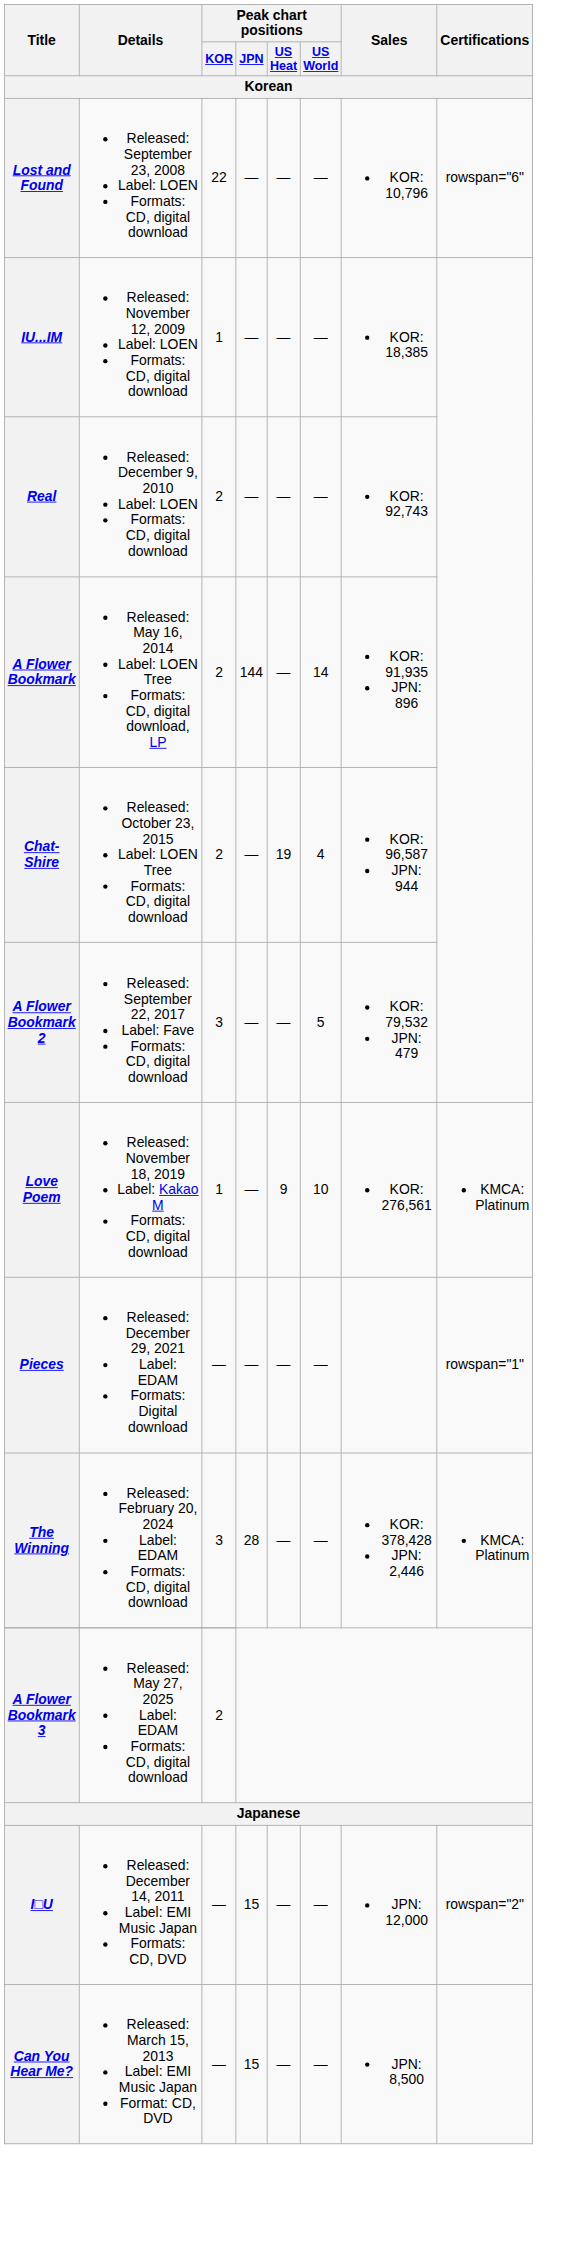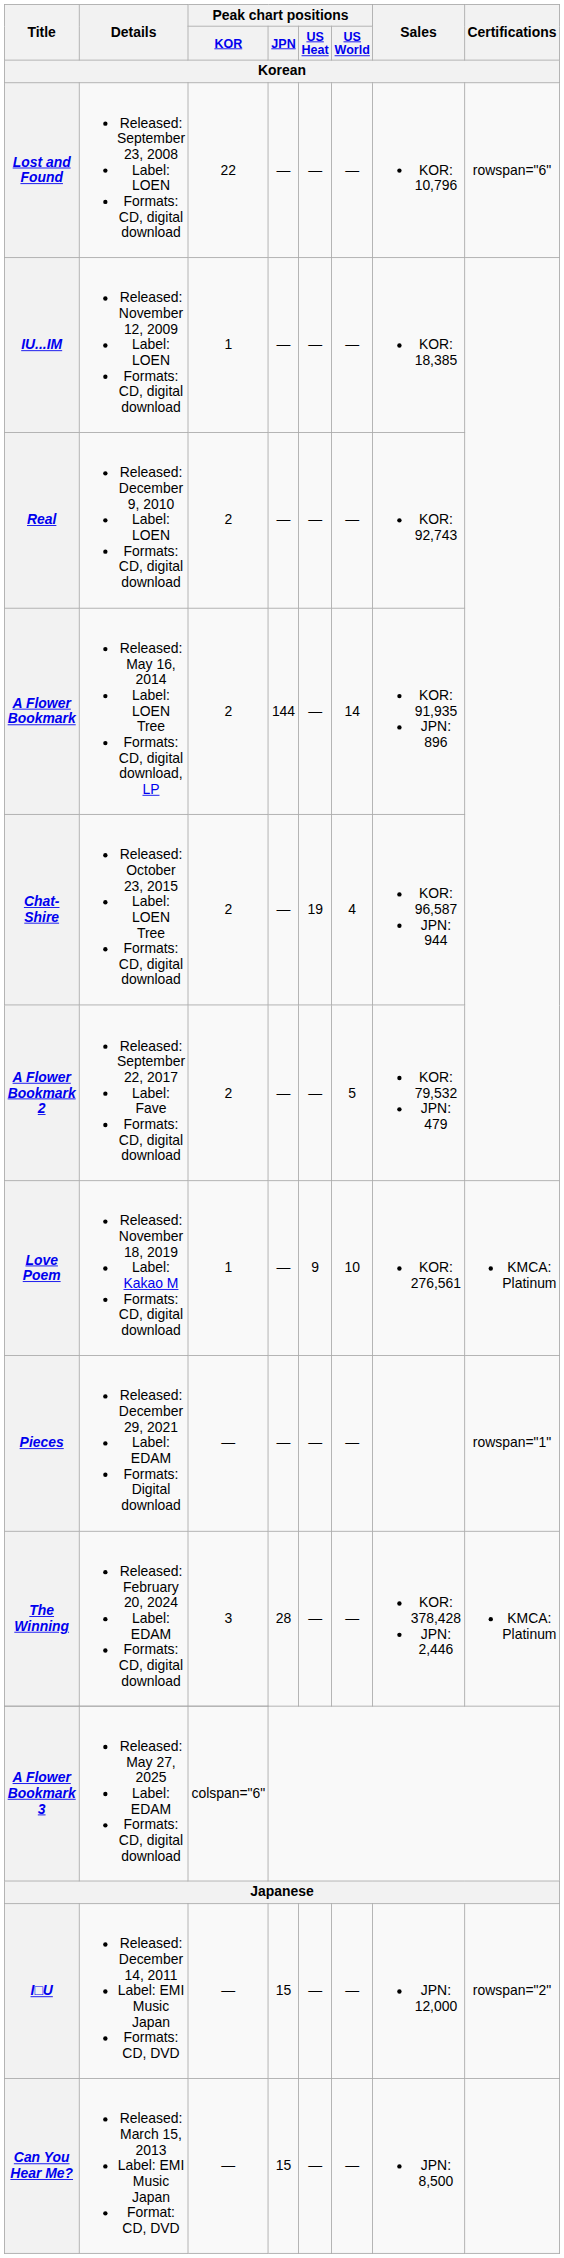(219, 1022) 3 -> (228, 1092) 2
(219, 1715) 2 -> (228, 1793) colspan="6"
